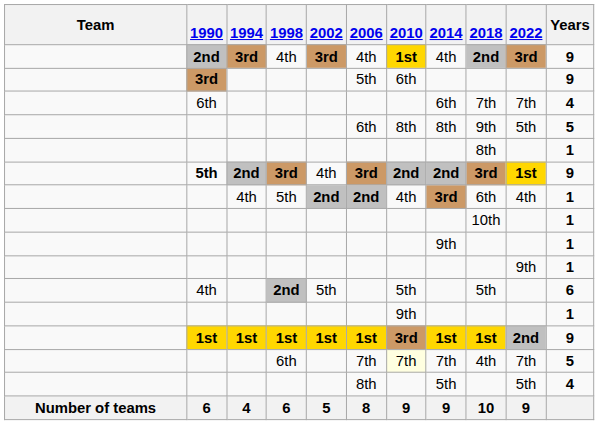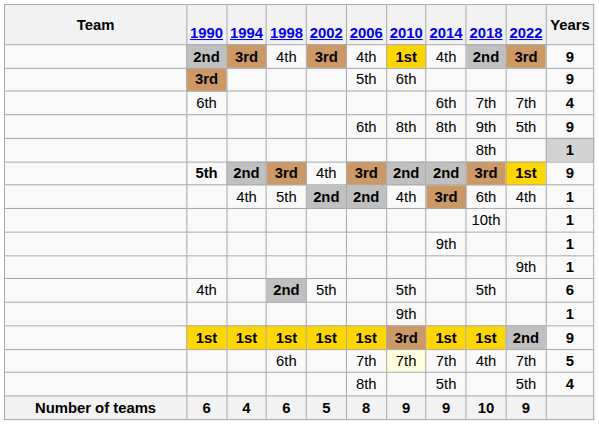(570, 127) 5 -> (570, 127) 9
(570, 150) no background -> (570, 150) lightgrey background
